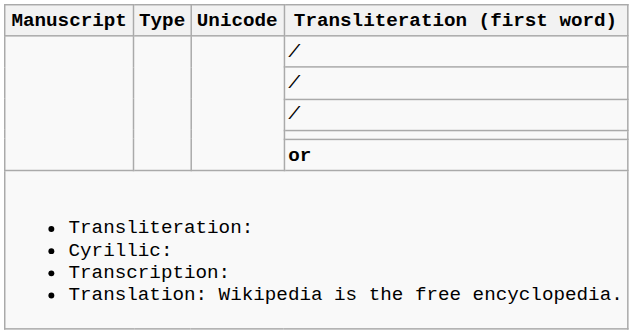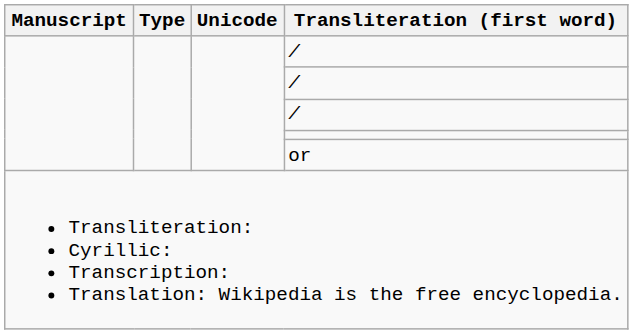(300, 155) bold -> (300, 155) normal
